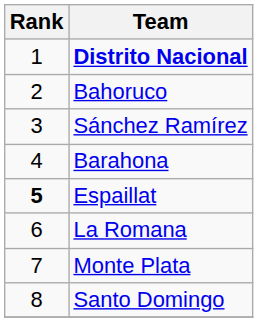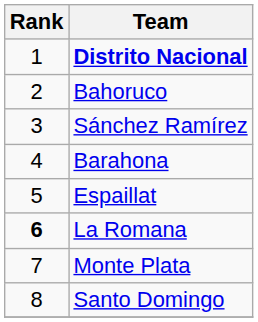(37, 195) bold -> (37, 195) normal
(37, 230) normal -> (37, 230) bold
